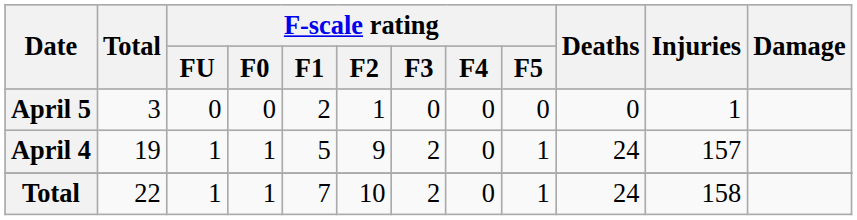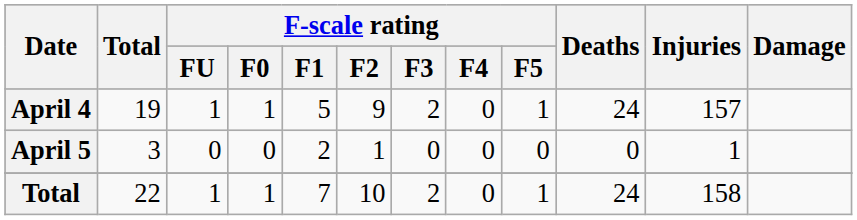rows swapped: (51, 151) <-> (51, 109)
